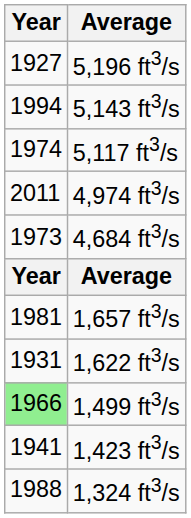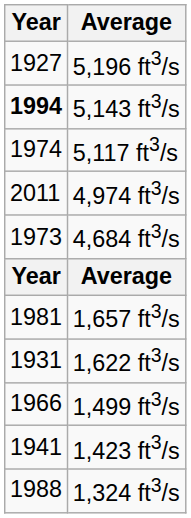(36, 106) normal -> (36, 106) bold
(36, 403) lightgreen background -> (36, 403) no background
